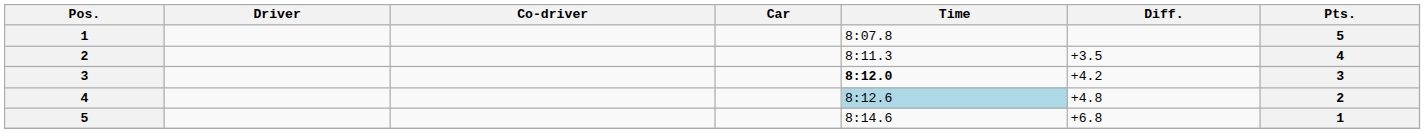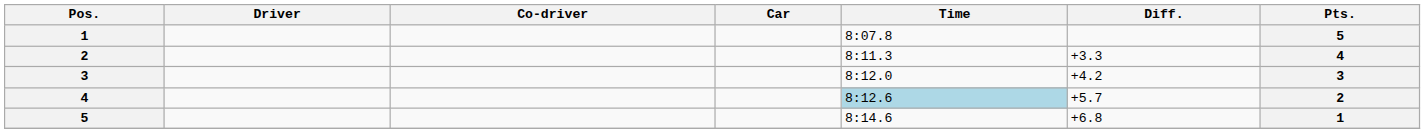(1087, 56) +3.5 -> (1087, 56) +3.3
(869, 77) bold -> (869, 77) normal
(1087, 98) +4.8 -> (1087, 98) +5.7
